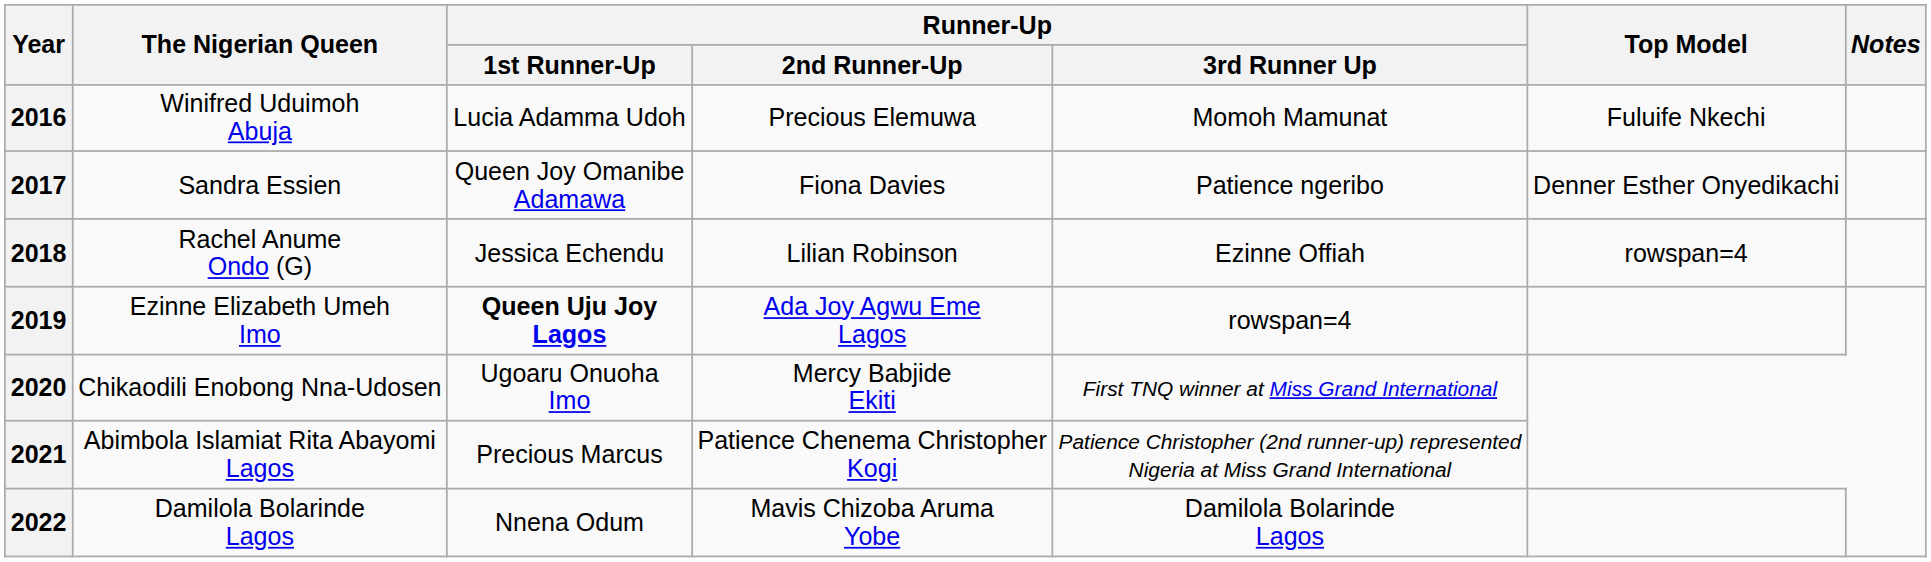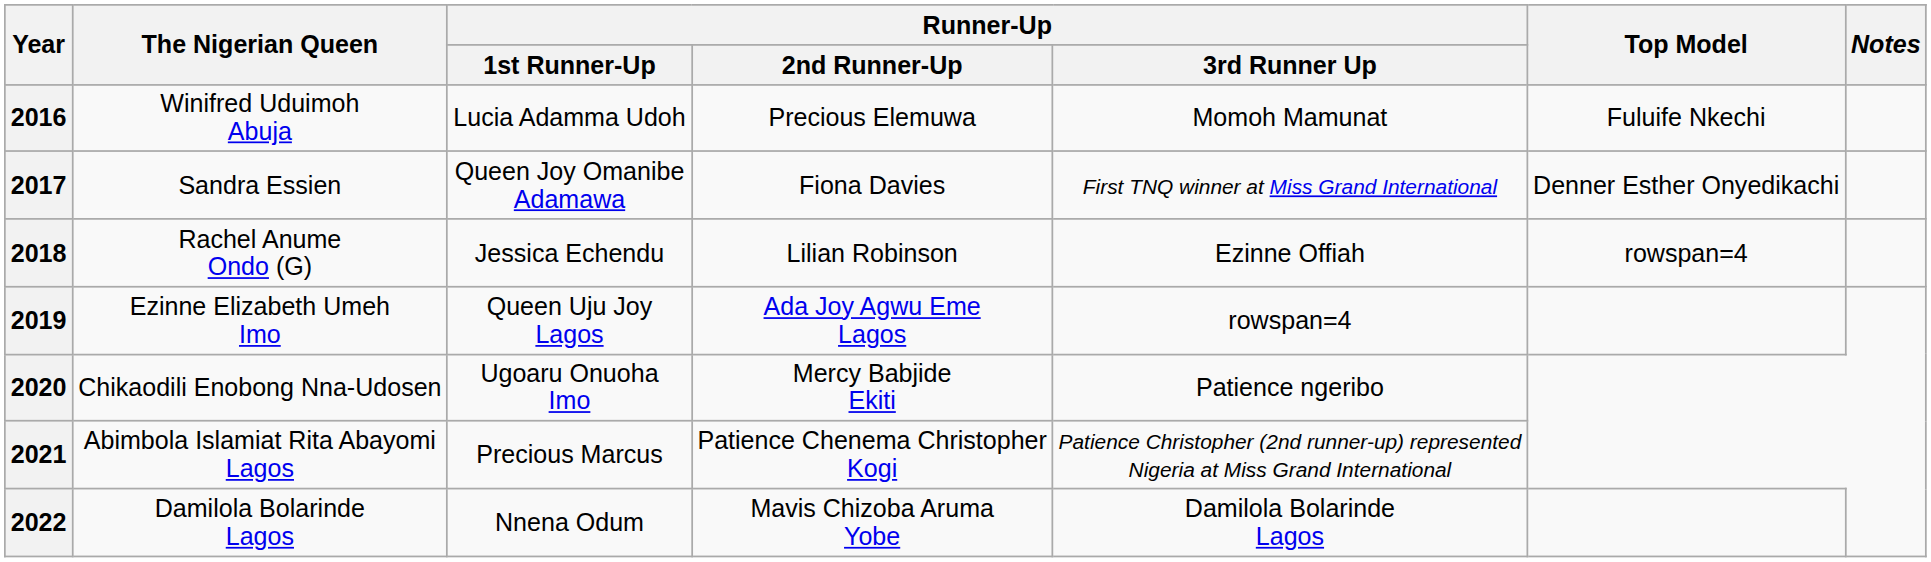(1290, 186) Patience ngeribo -> (1290, 186) First TNQ winner at Miss Grand International
(569, 320) bold -> (569, 320) normal
(1290, 388) First TNQ winner at Miss Grand International -> (1290, 388) Patience ngeribo
